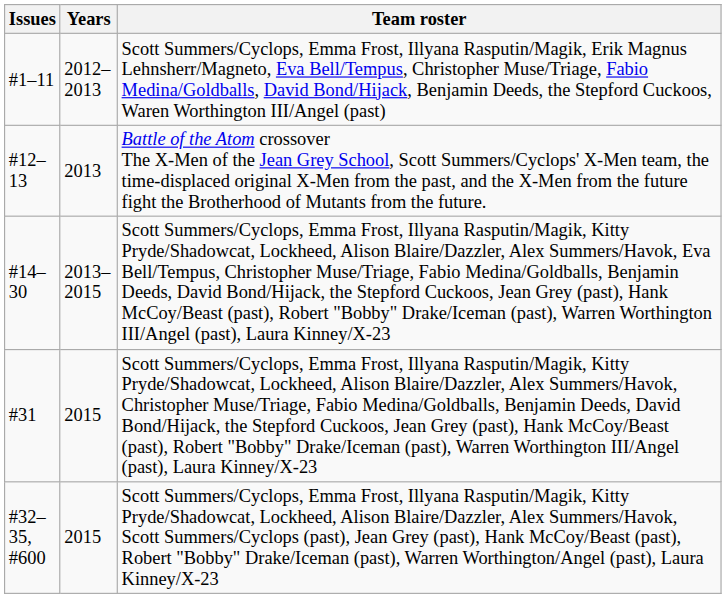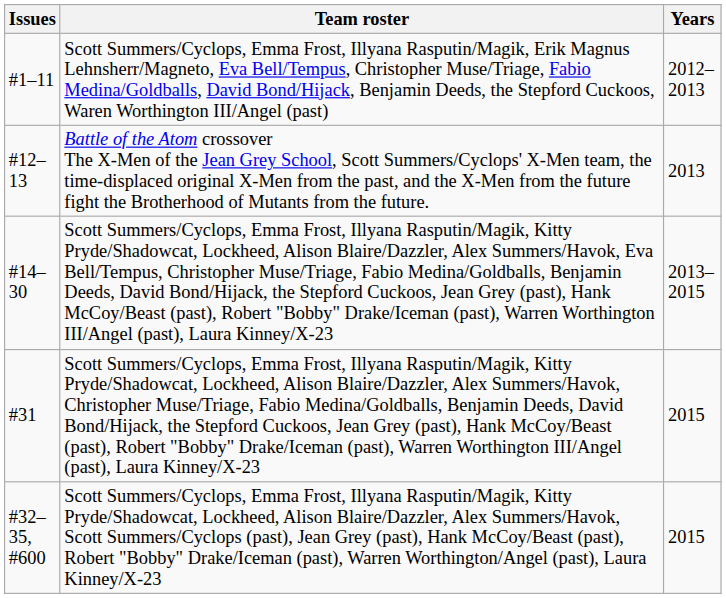columns swapped: (89, 19) <-> (419, 19)
